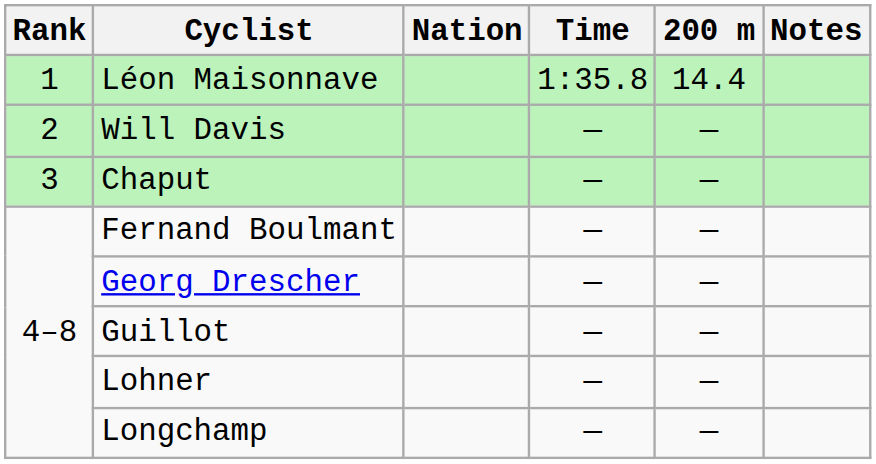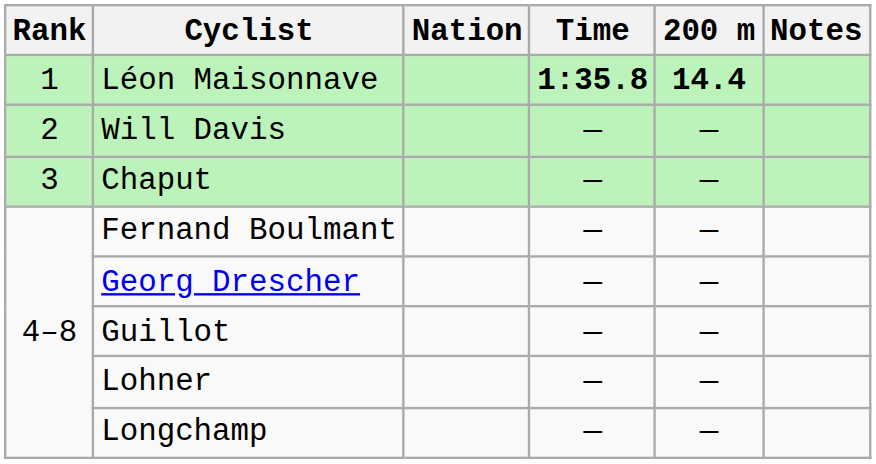(593, 81) normal -> (593, 81) bold
(709, 81) normal -> (709, 81) bold
